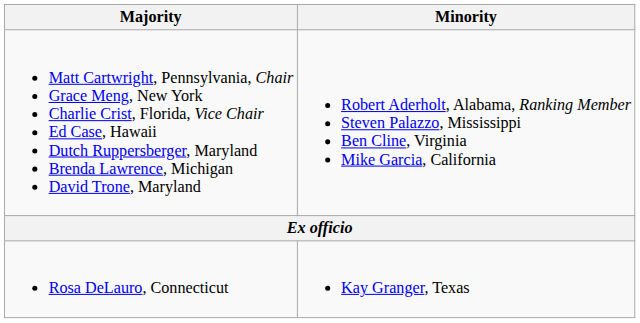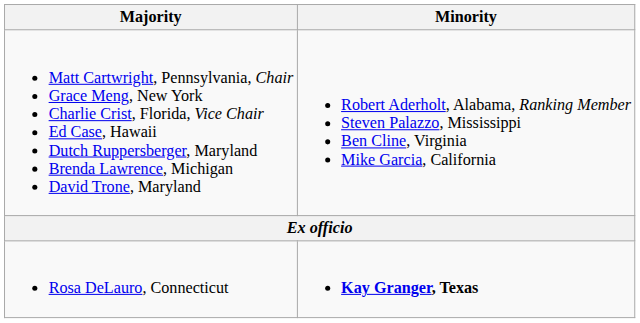(466, 288) normal -> (466, 288) bold
